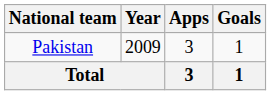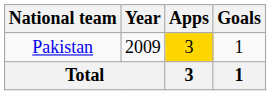(189, 47) no background -> (189, 47) gold background
